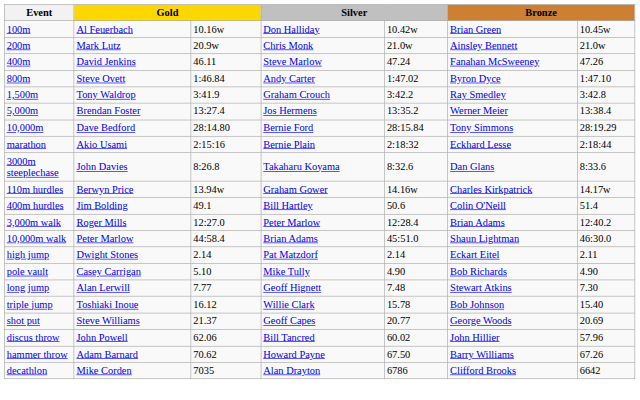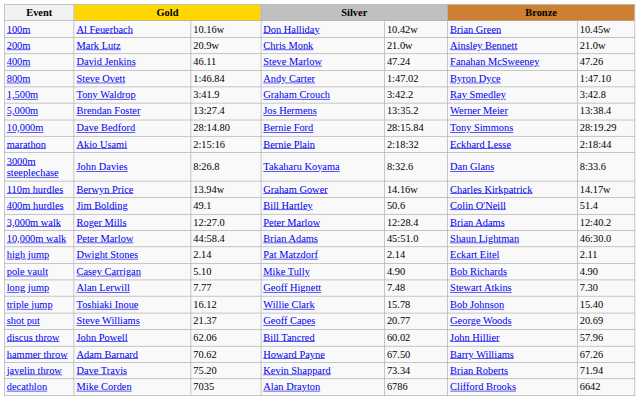+ row: (34, 370)
